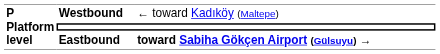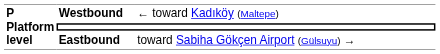(254, 40) bold -> (246, 40) normal
